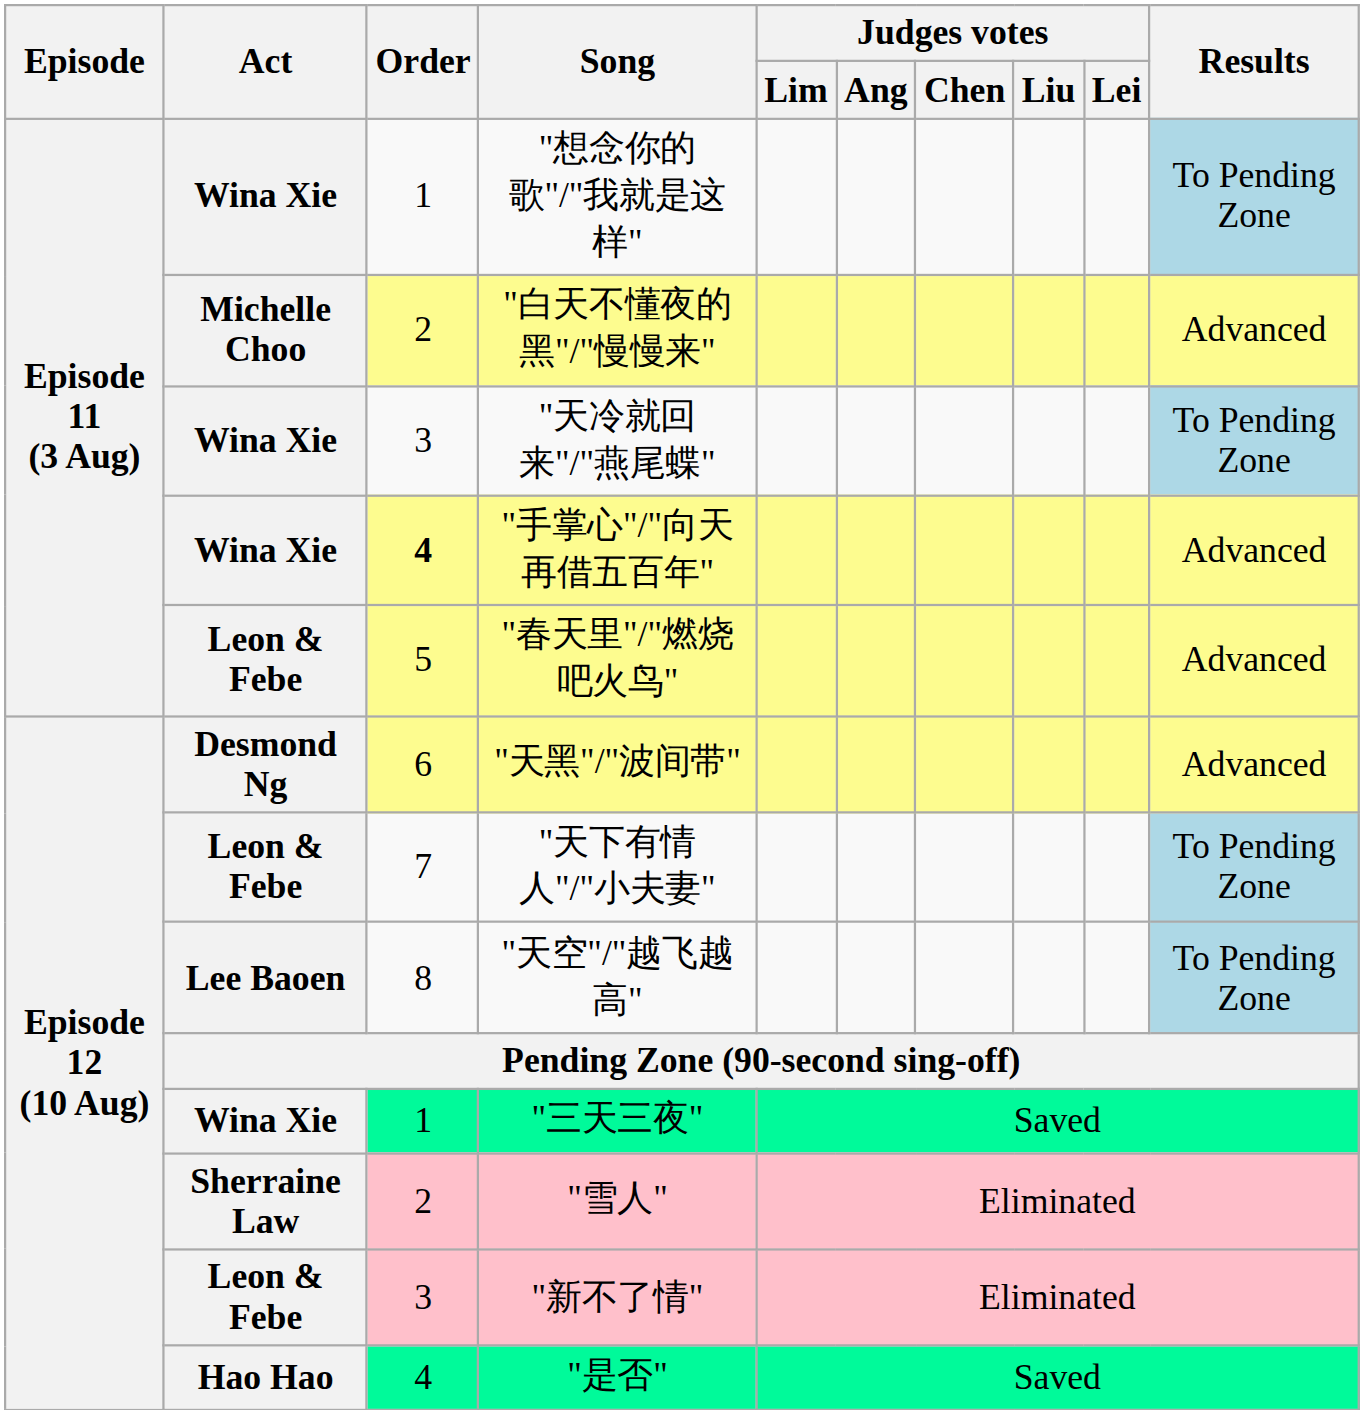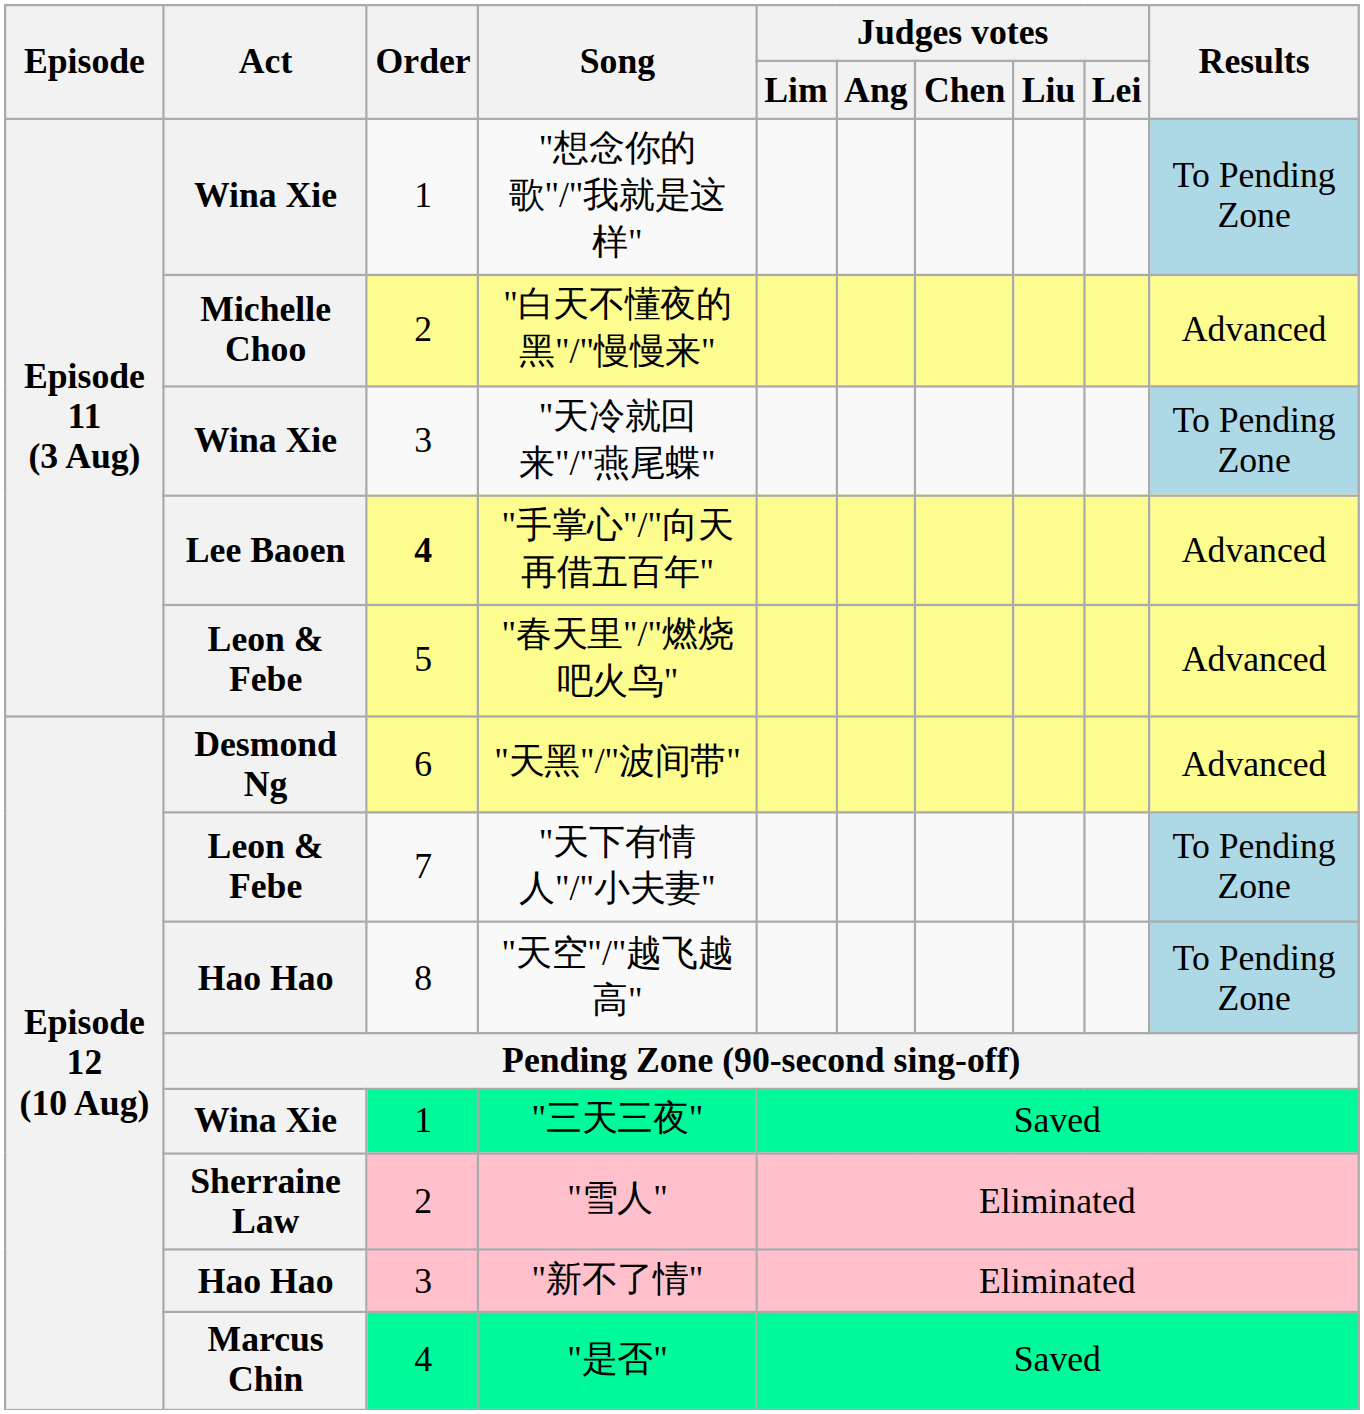(266, 549) Wina Xie -> (266, 549) Lee Baoen
(266, 976) Lee Baoen -> (266, 976) Hao Hao
(266, 1296) Leon & Febe -> (266, 1280) Hao Hao
(266, 1376) Hao Hao -> (266, 1360) Marcus Chin
